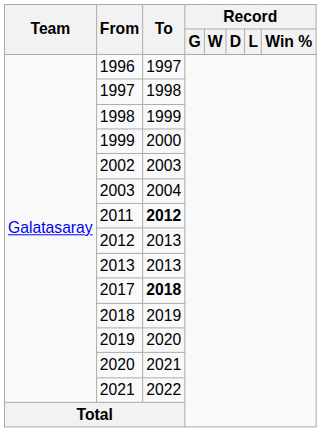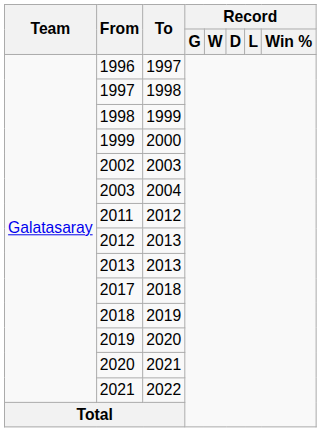(164, 215) bold -> (164, 215) normal
(164, 290) bold -> (164, 290) normal
